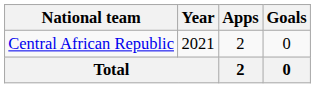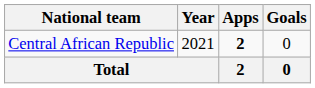(240, 43) normal -> (240, 43) bold
